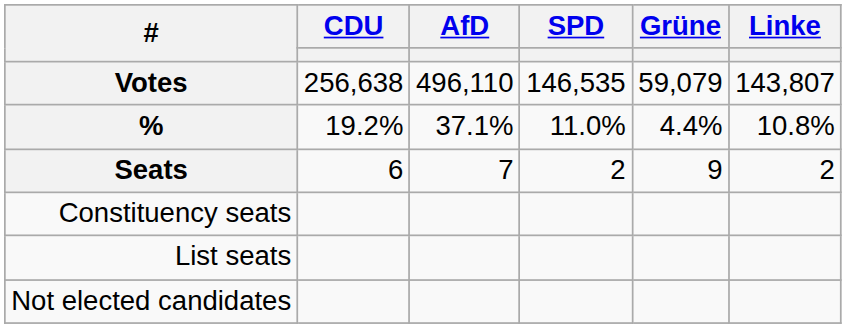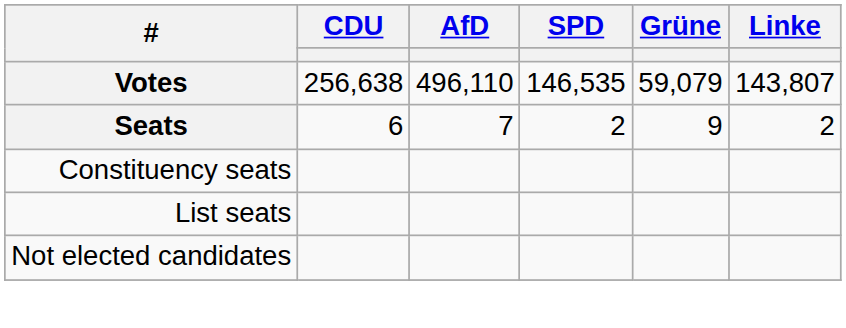- row: (151, 126)
